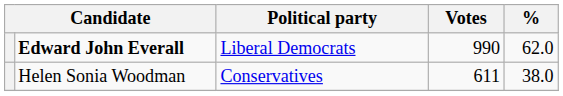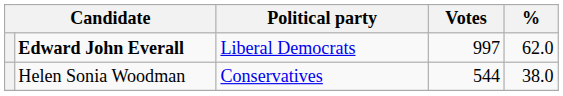(486, 47) 990 -> (486, 47) 997
(487, 76) 611 -> (486, 76) 544
